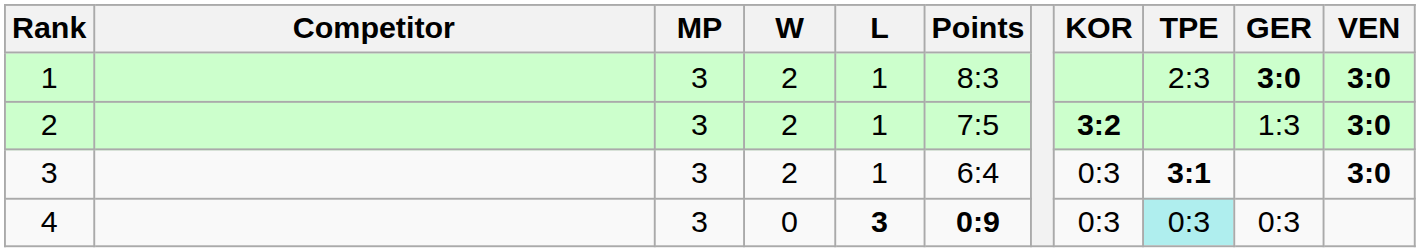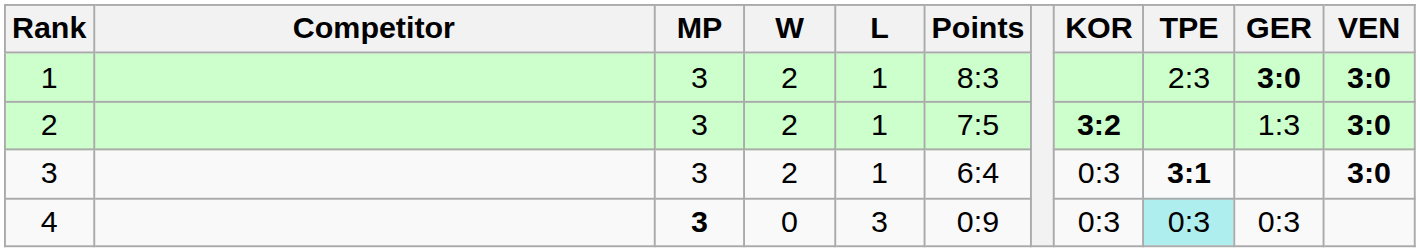(700, 221) normal -> (700, 221) bold
(880, 221) bold -> (880, 221) normal
(978, 221) bold -> (978, 221) normal
